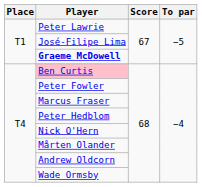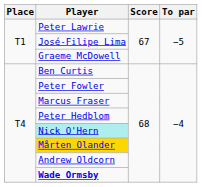(79, 56) bold -> (79, 56) normal
(66, 71) pink background -> (66, 71) no background
(68, 130) no background -> (68, 130) paleturquoise background
(77, 145) no background -> (77, 145) gold background
(68, 175) normal -> (68, 175) bold
